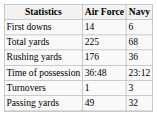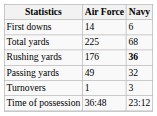(133, 57) normal -> (133, 57) bold
rows swapped: (33, 103) <-> (43, 73)
